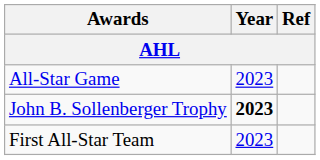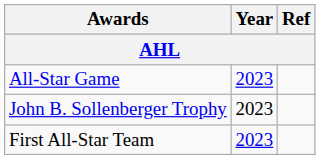(254, 109) bold -> (254, 109) normal
